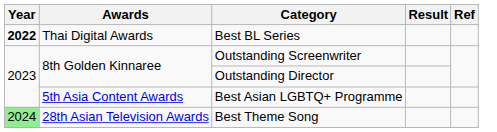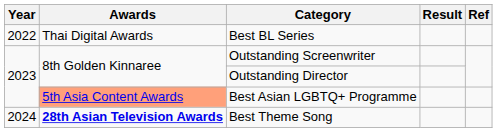(22, 35) bold -> (22, 35) normal
(113, 96) no background -> (113, 96) lightsalmon background
(22, 117) lightgreen background -> (22, 117) no background
(126, 117) normal -> (133, 117) bold
